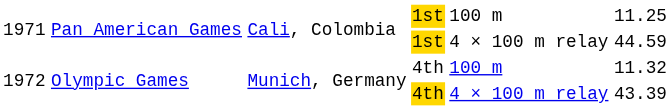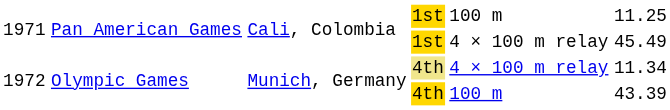(640, 42) 44.59 -> (640, 42) 45.49
(428, 68) no background -> (428, 68) khaki background
(476, 68) 100 m -> (529, 68) 4 × 100 m relay
(640, 68) 11.32 -> (640, 68) 11.34
(529, 94) 4 × 100 m relay -> (476, 94) 100 m
